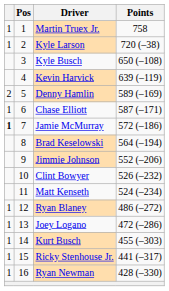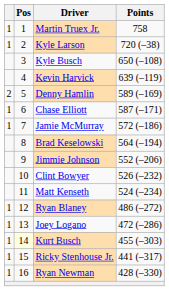(9, 126) bold -> (9, 126) normal
(24, 240) no background -> (24, 240) lightyellow background
